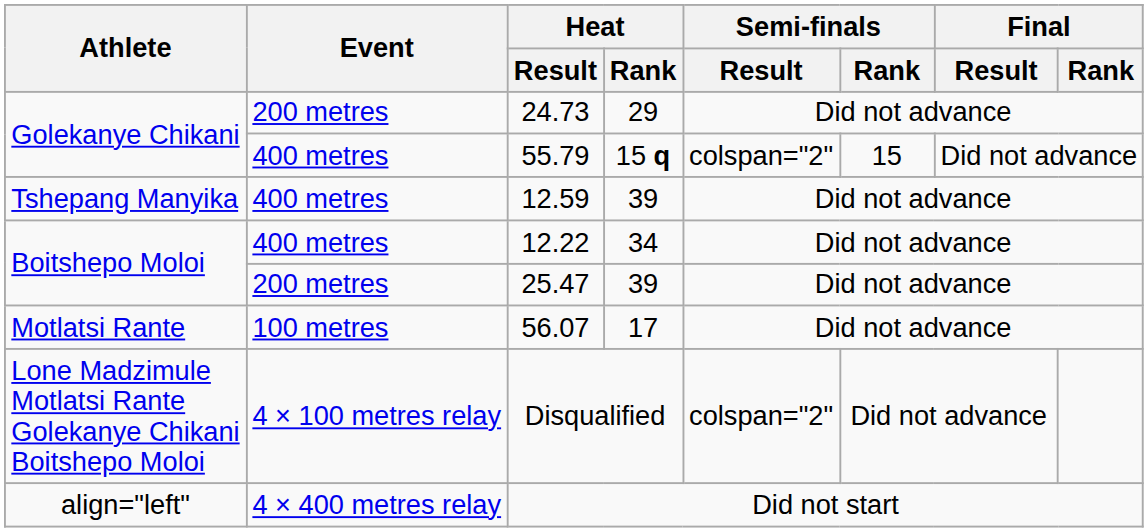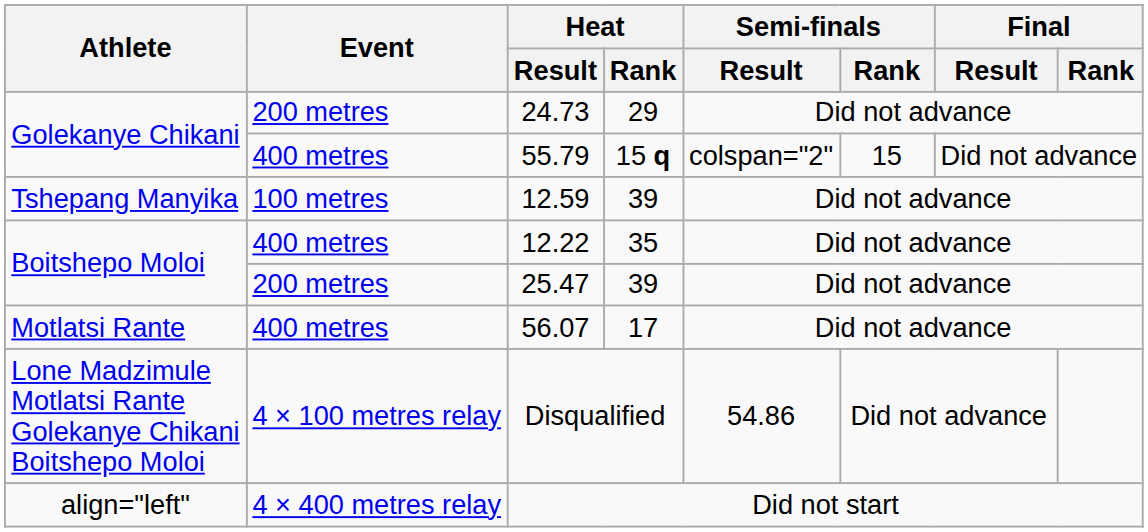(320, 199) 400 metres -> (320, 199) 100 metres
(643, 242) 34 -> (643, 242) 35
(320, 328) 100 metres -> (320, 328) 400 metres
(761, 416) colspan="2" -> (761, 416) 54.86
